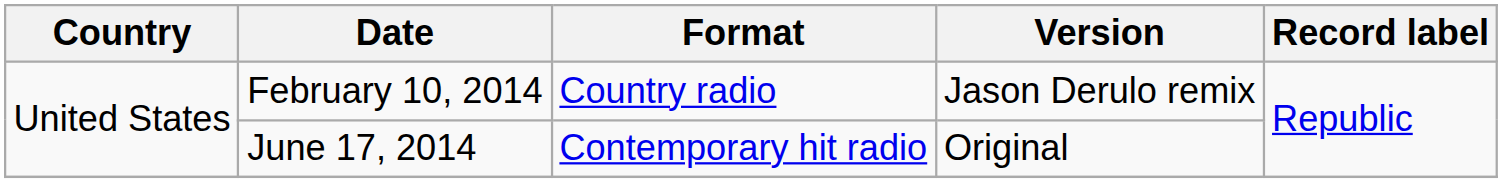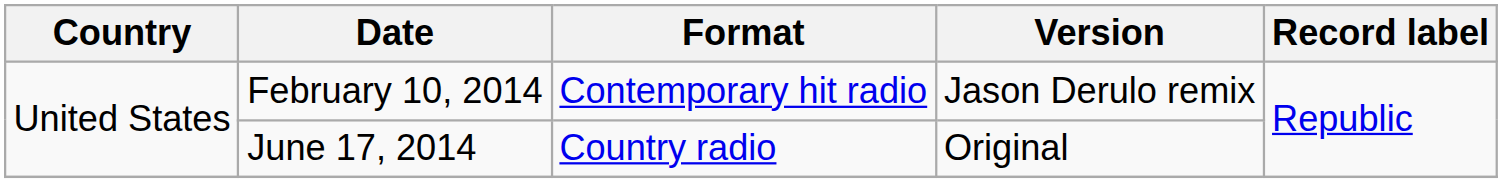(668, 90) Country radio -> (743, 90) Contemporary hit radio
(743, 147) Contemporary hit radio -> (668, 147) Country radio
